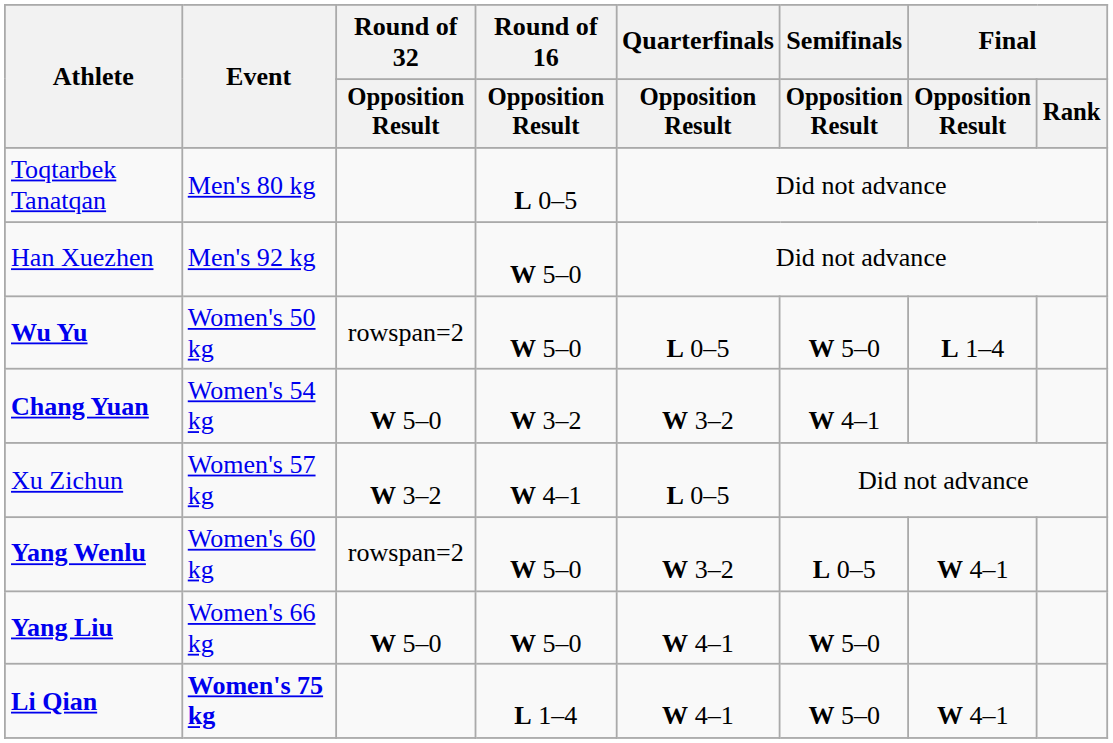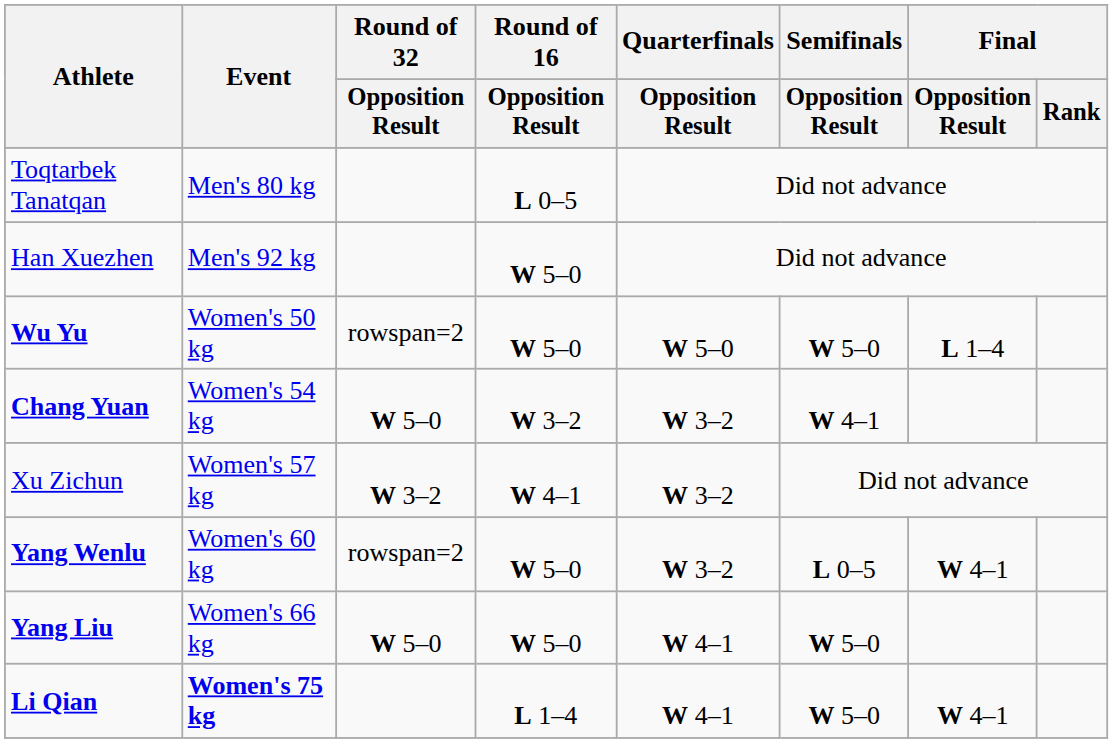(698, 348) L 0–5 -> (698, 348) W 5–0
(698, 495) L 0–5 -> (698, 495) W 3–2
